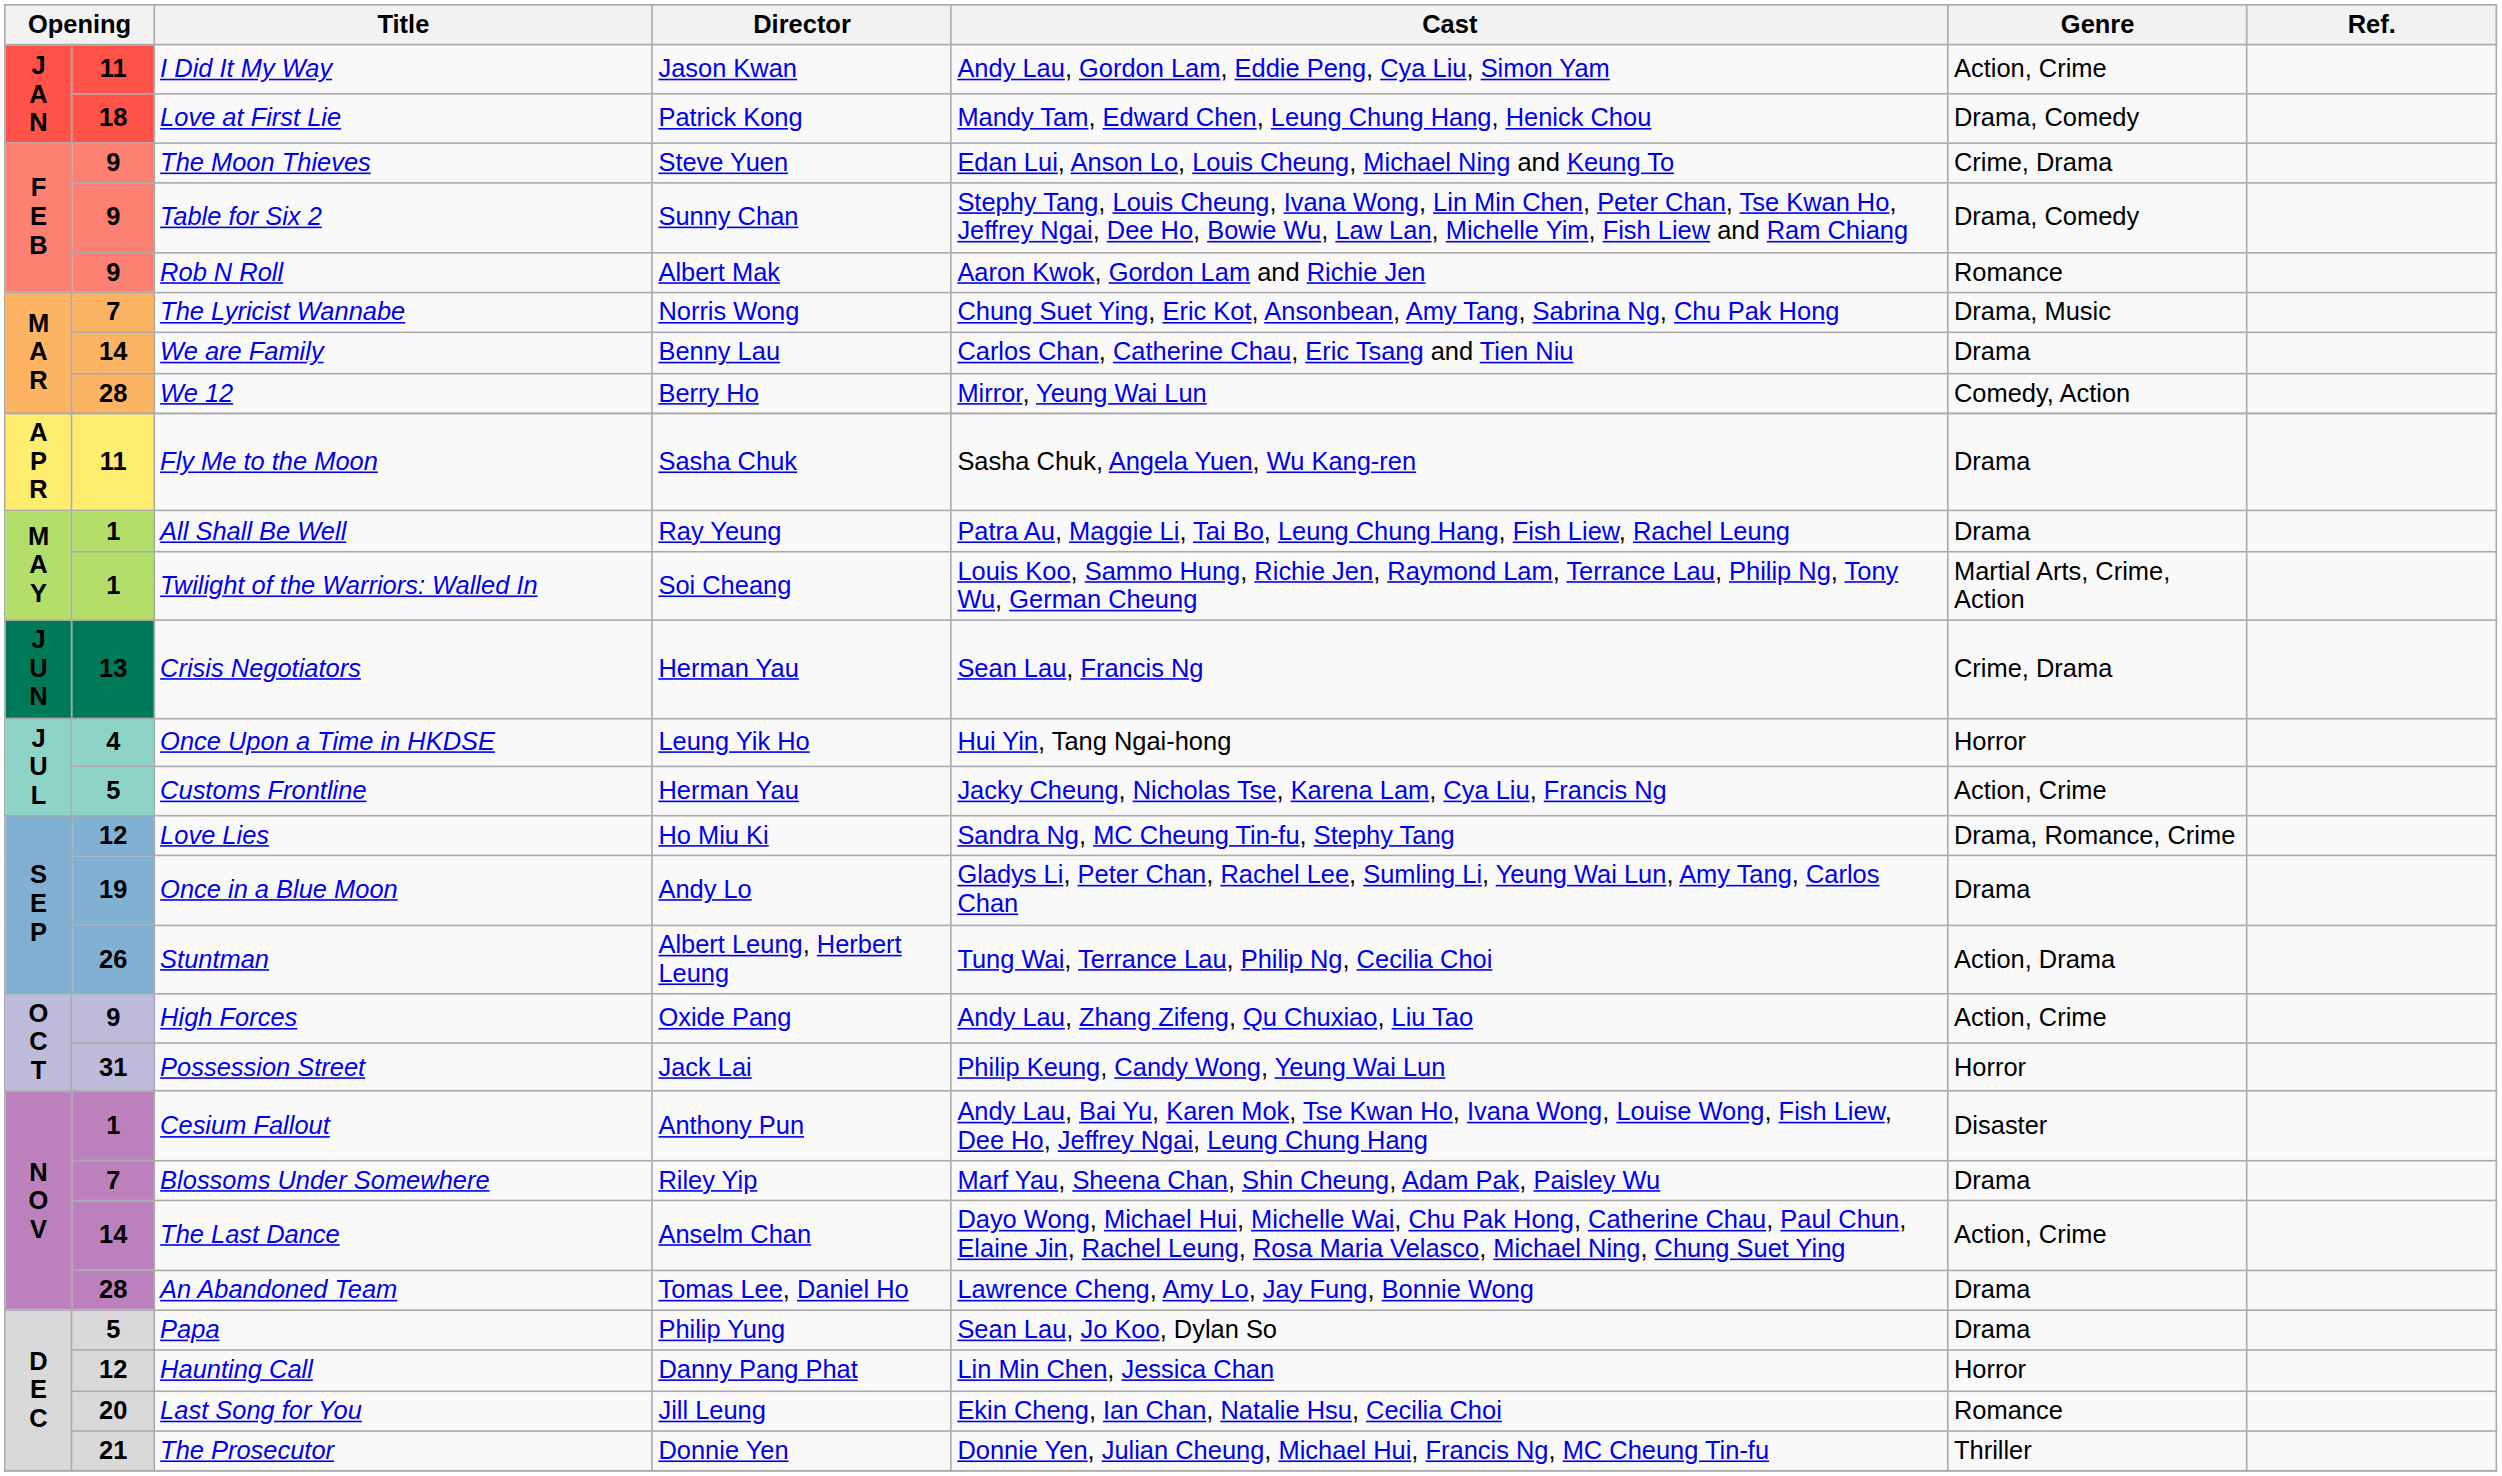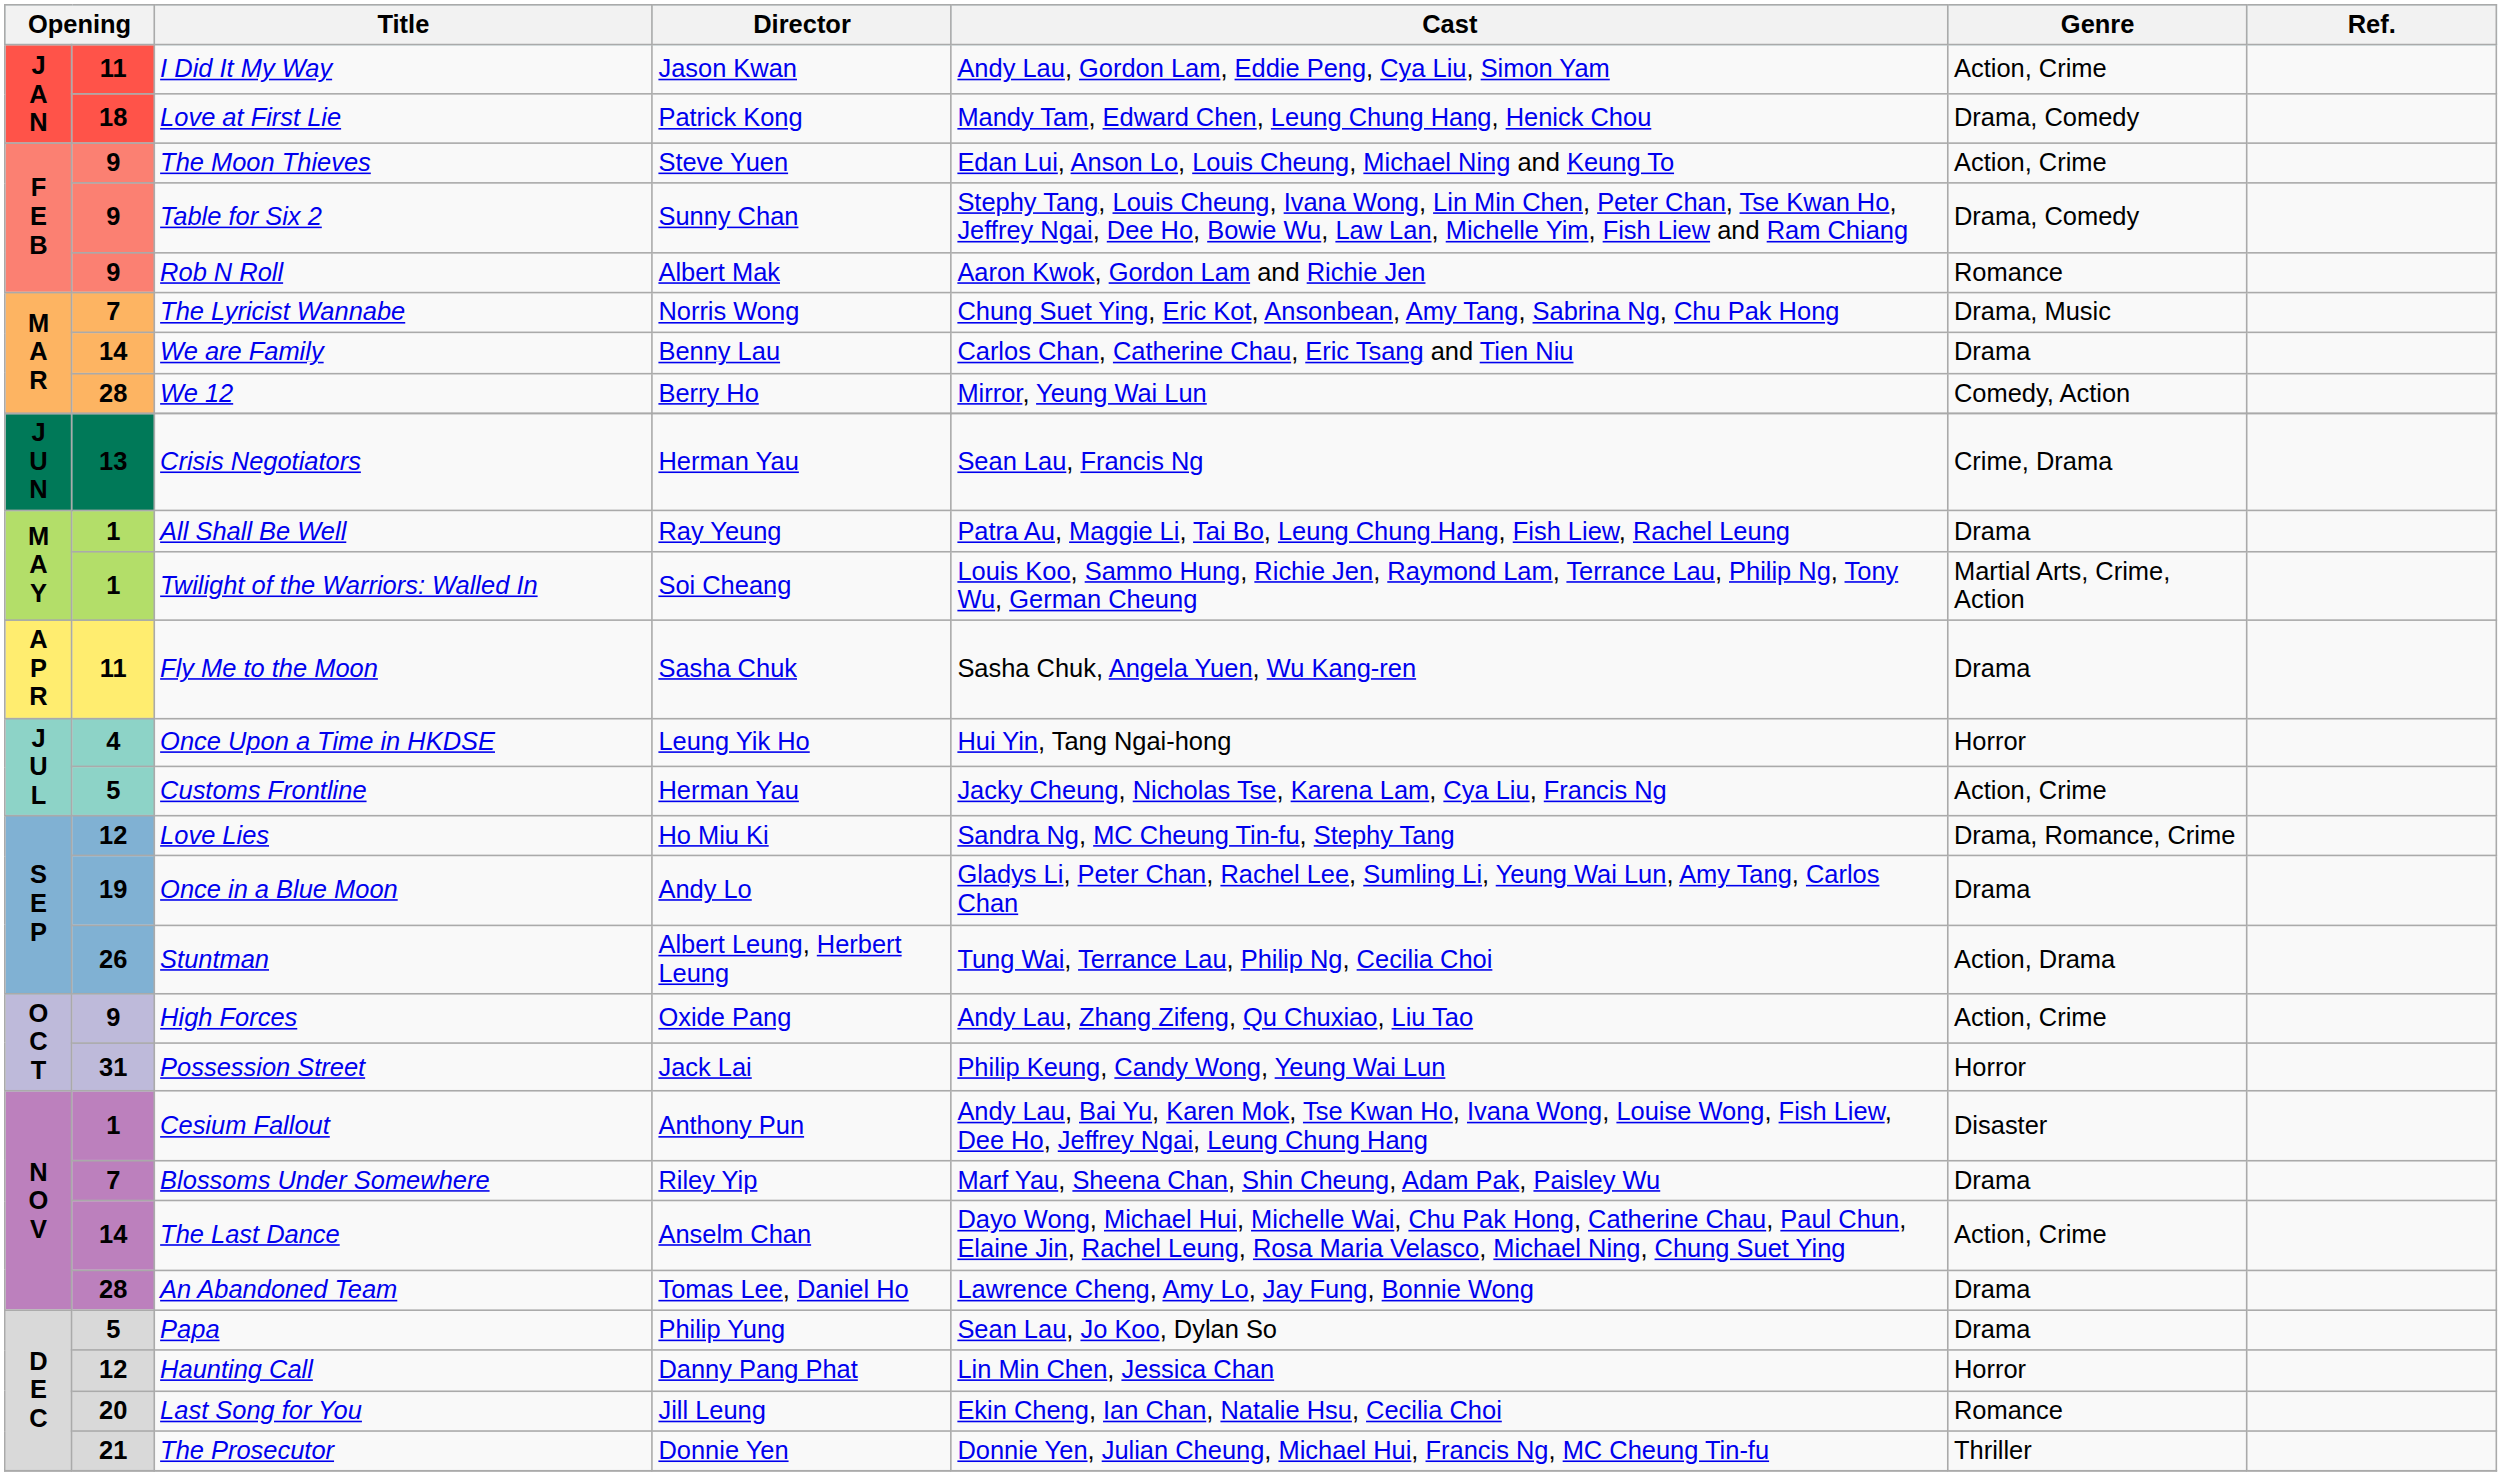(2033, 162) Crime, Drama -> (2030, 162) Action, Crime
rows swapped: (269, 461) <-> (260, 668)
